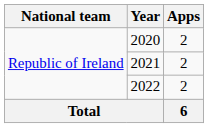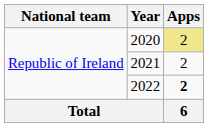(184, 39) no background -> (184, 39) khaki background
(184, 87) normal -> (184, 87) bold
